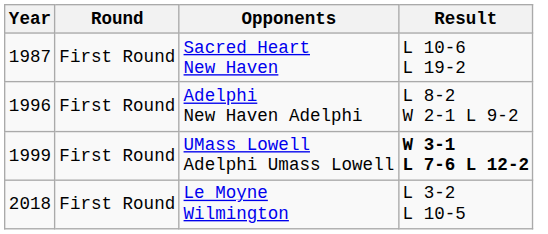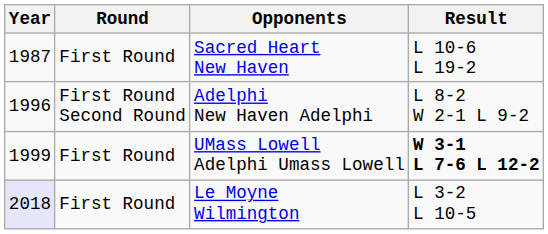(117, 107) First Round -> (123, 107) First Round Second Round
(30, 204) no background -> (30, 204) lavender background
